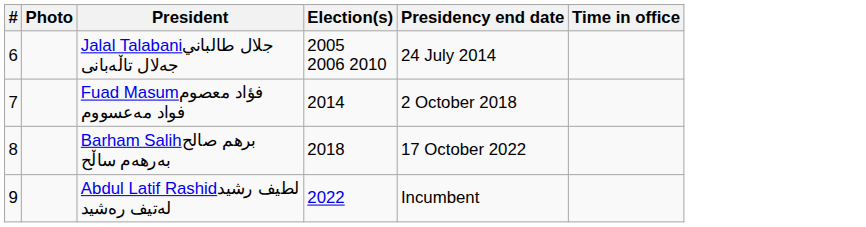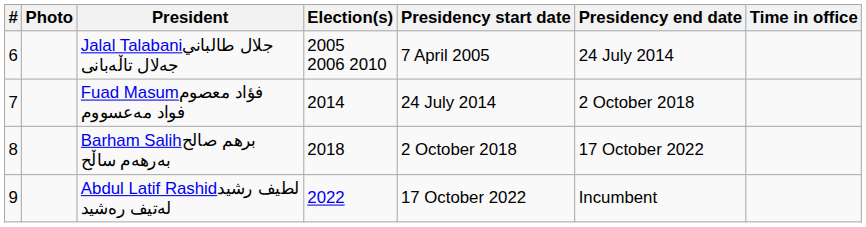+ column: (486, 17)
